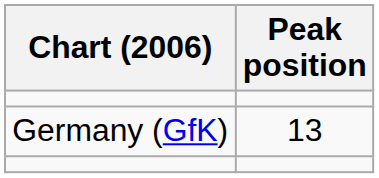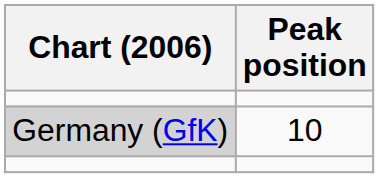(120, 130) no background -> (120, 130) lightgrey background
(305, 130) 13 -> (305, 130) 10
